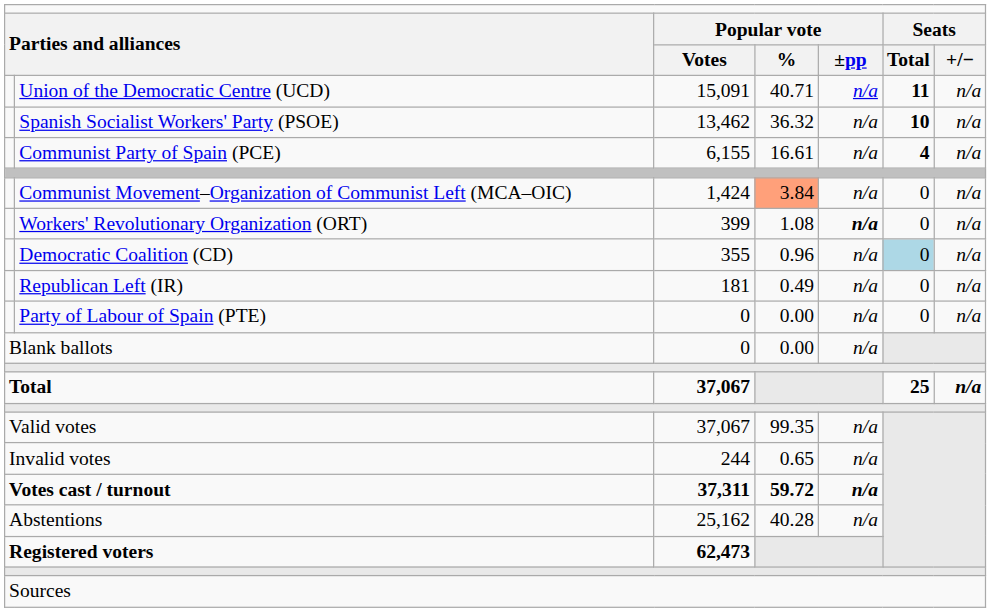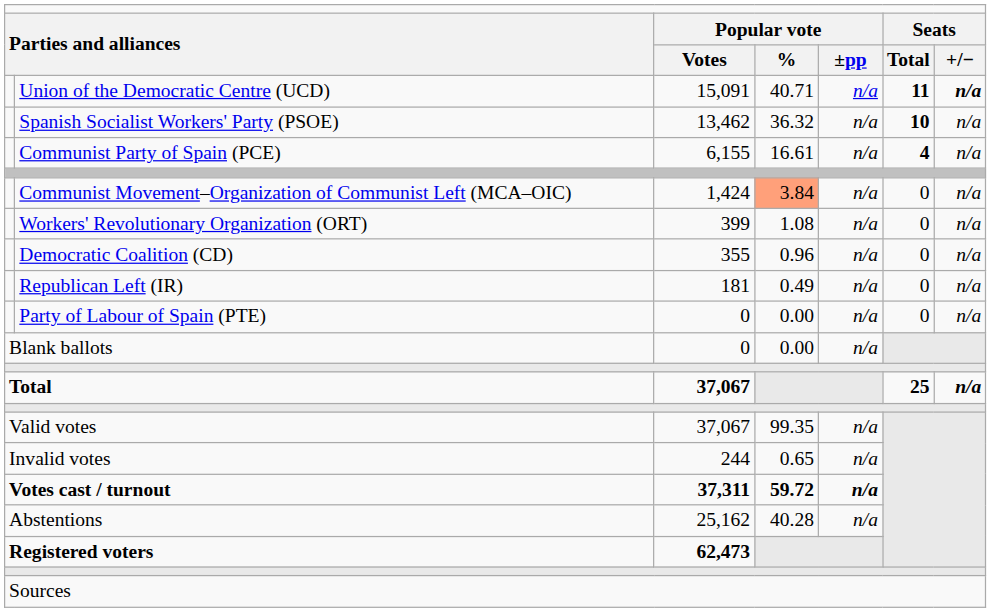(969, 90) normal -> (968, 90) bold
(865, 223) bold -> (865, 223) normal
(925, 254) lightblue background -> (925, 254) no background
